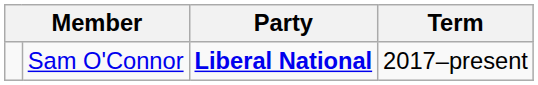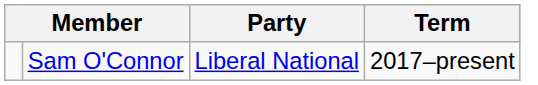(283, 60) bold -> (277, 60) normal
